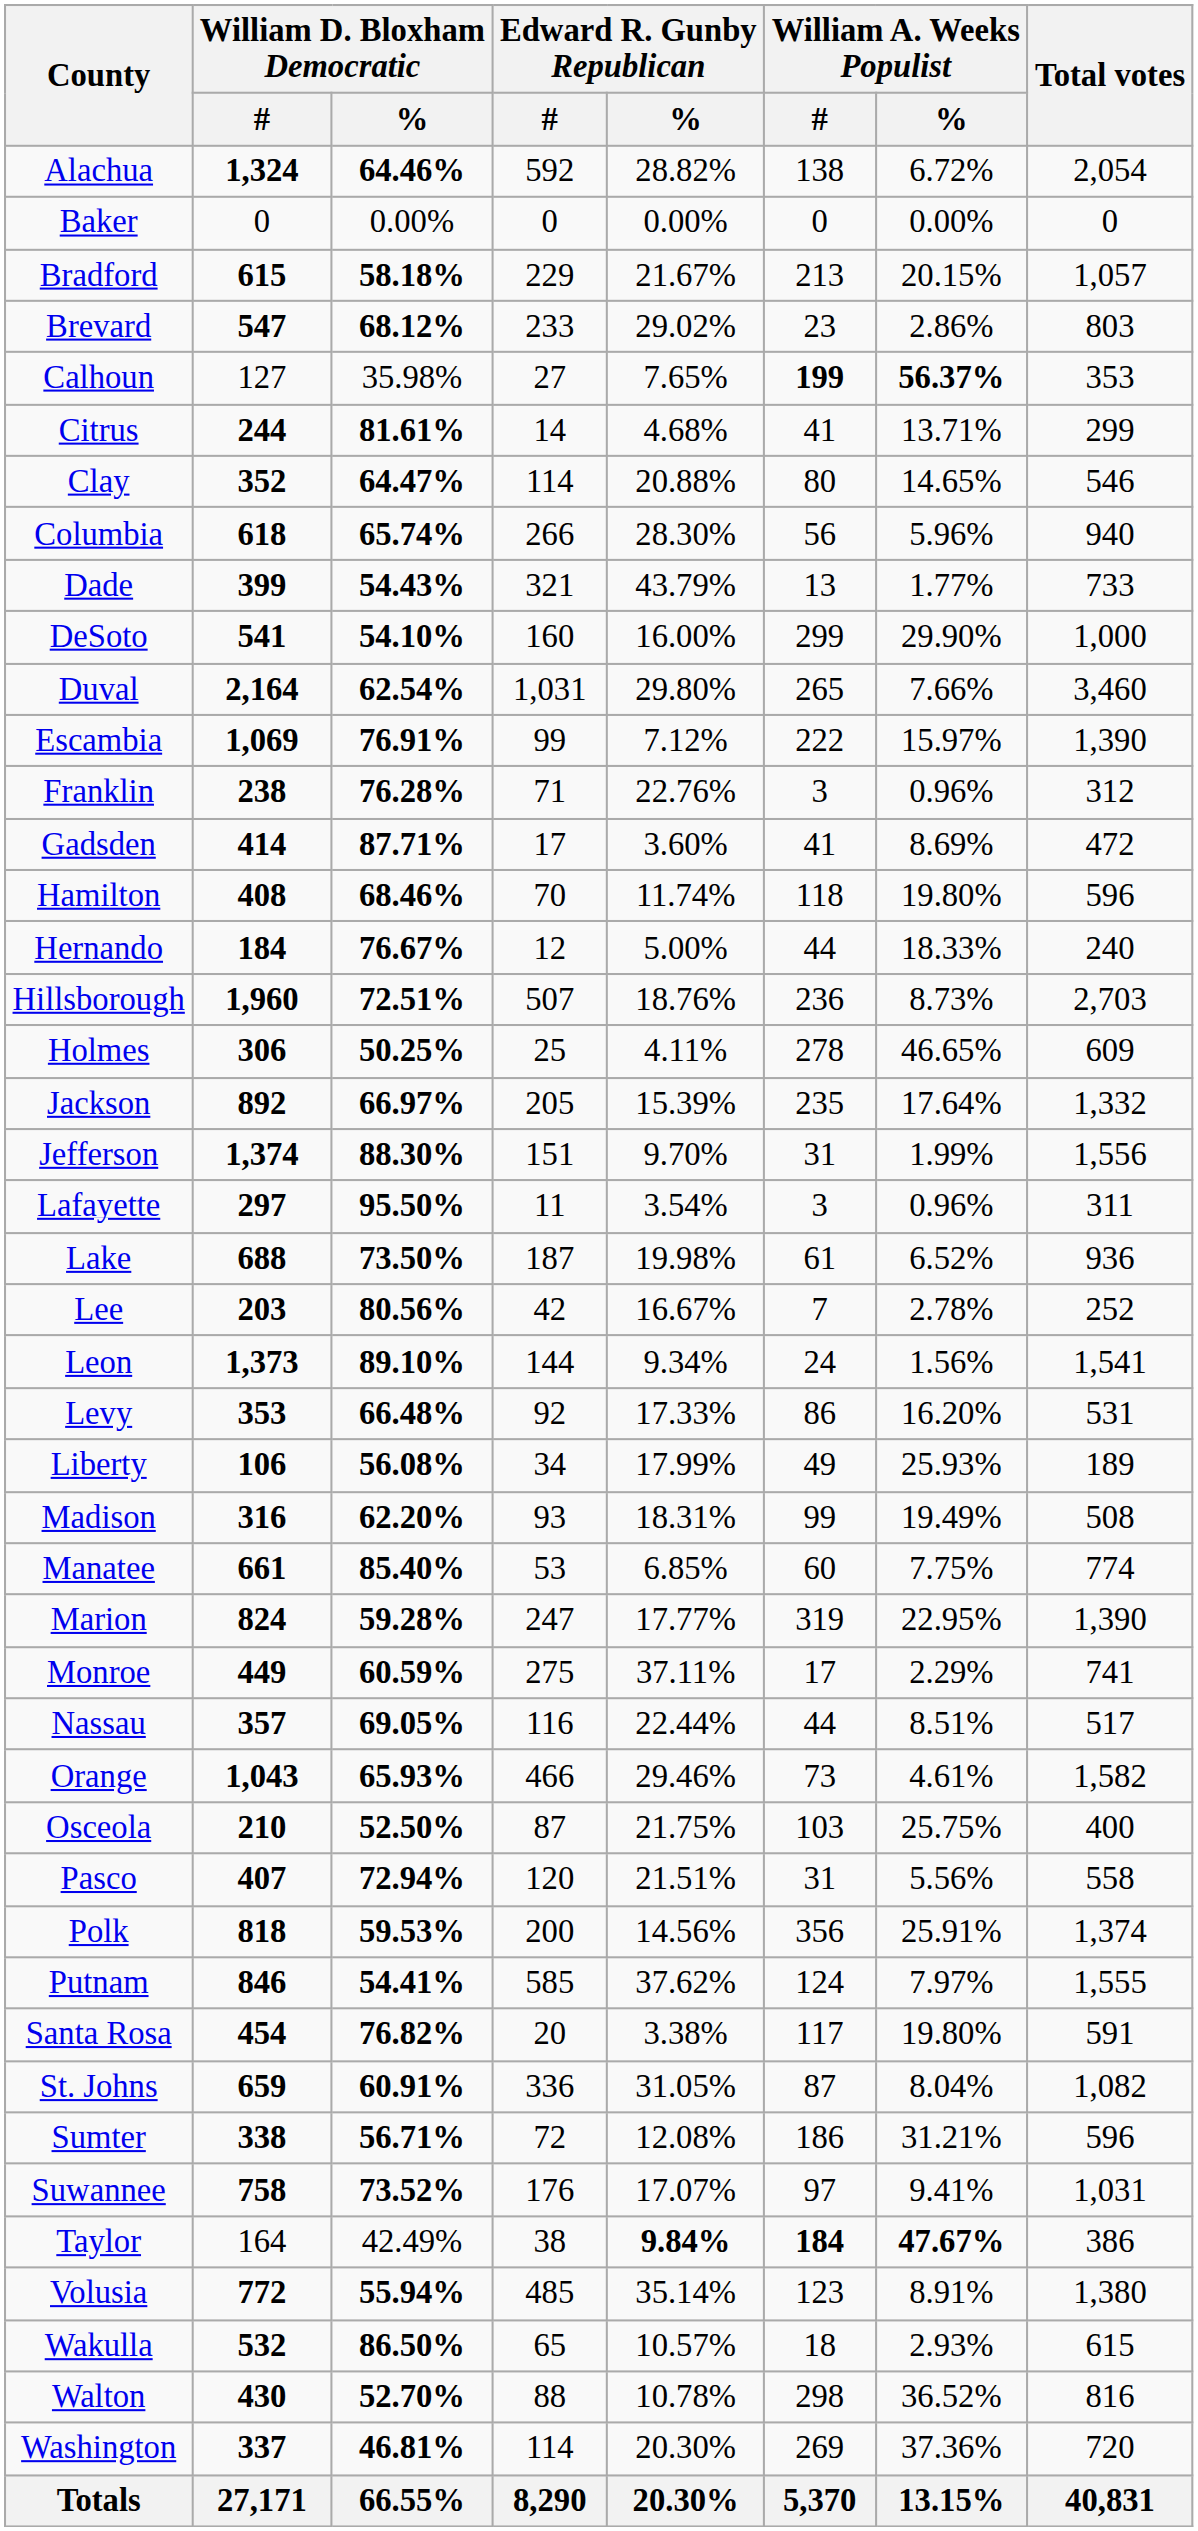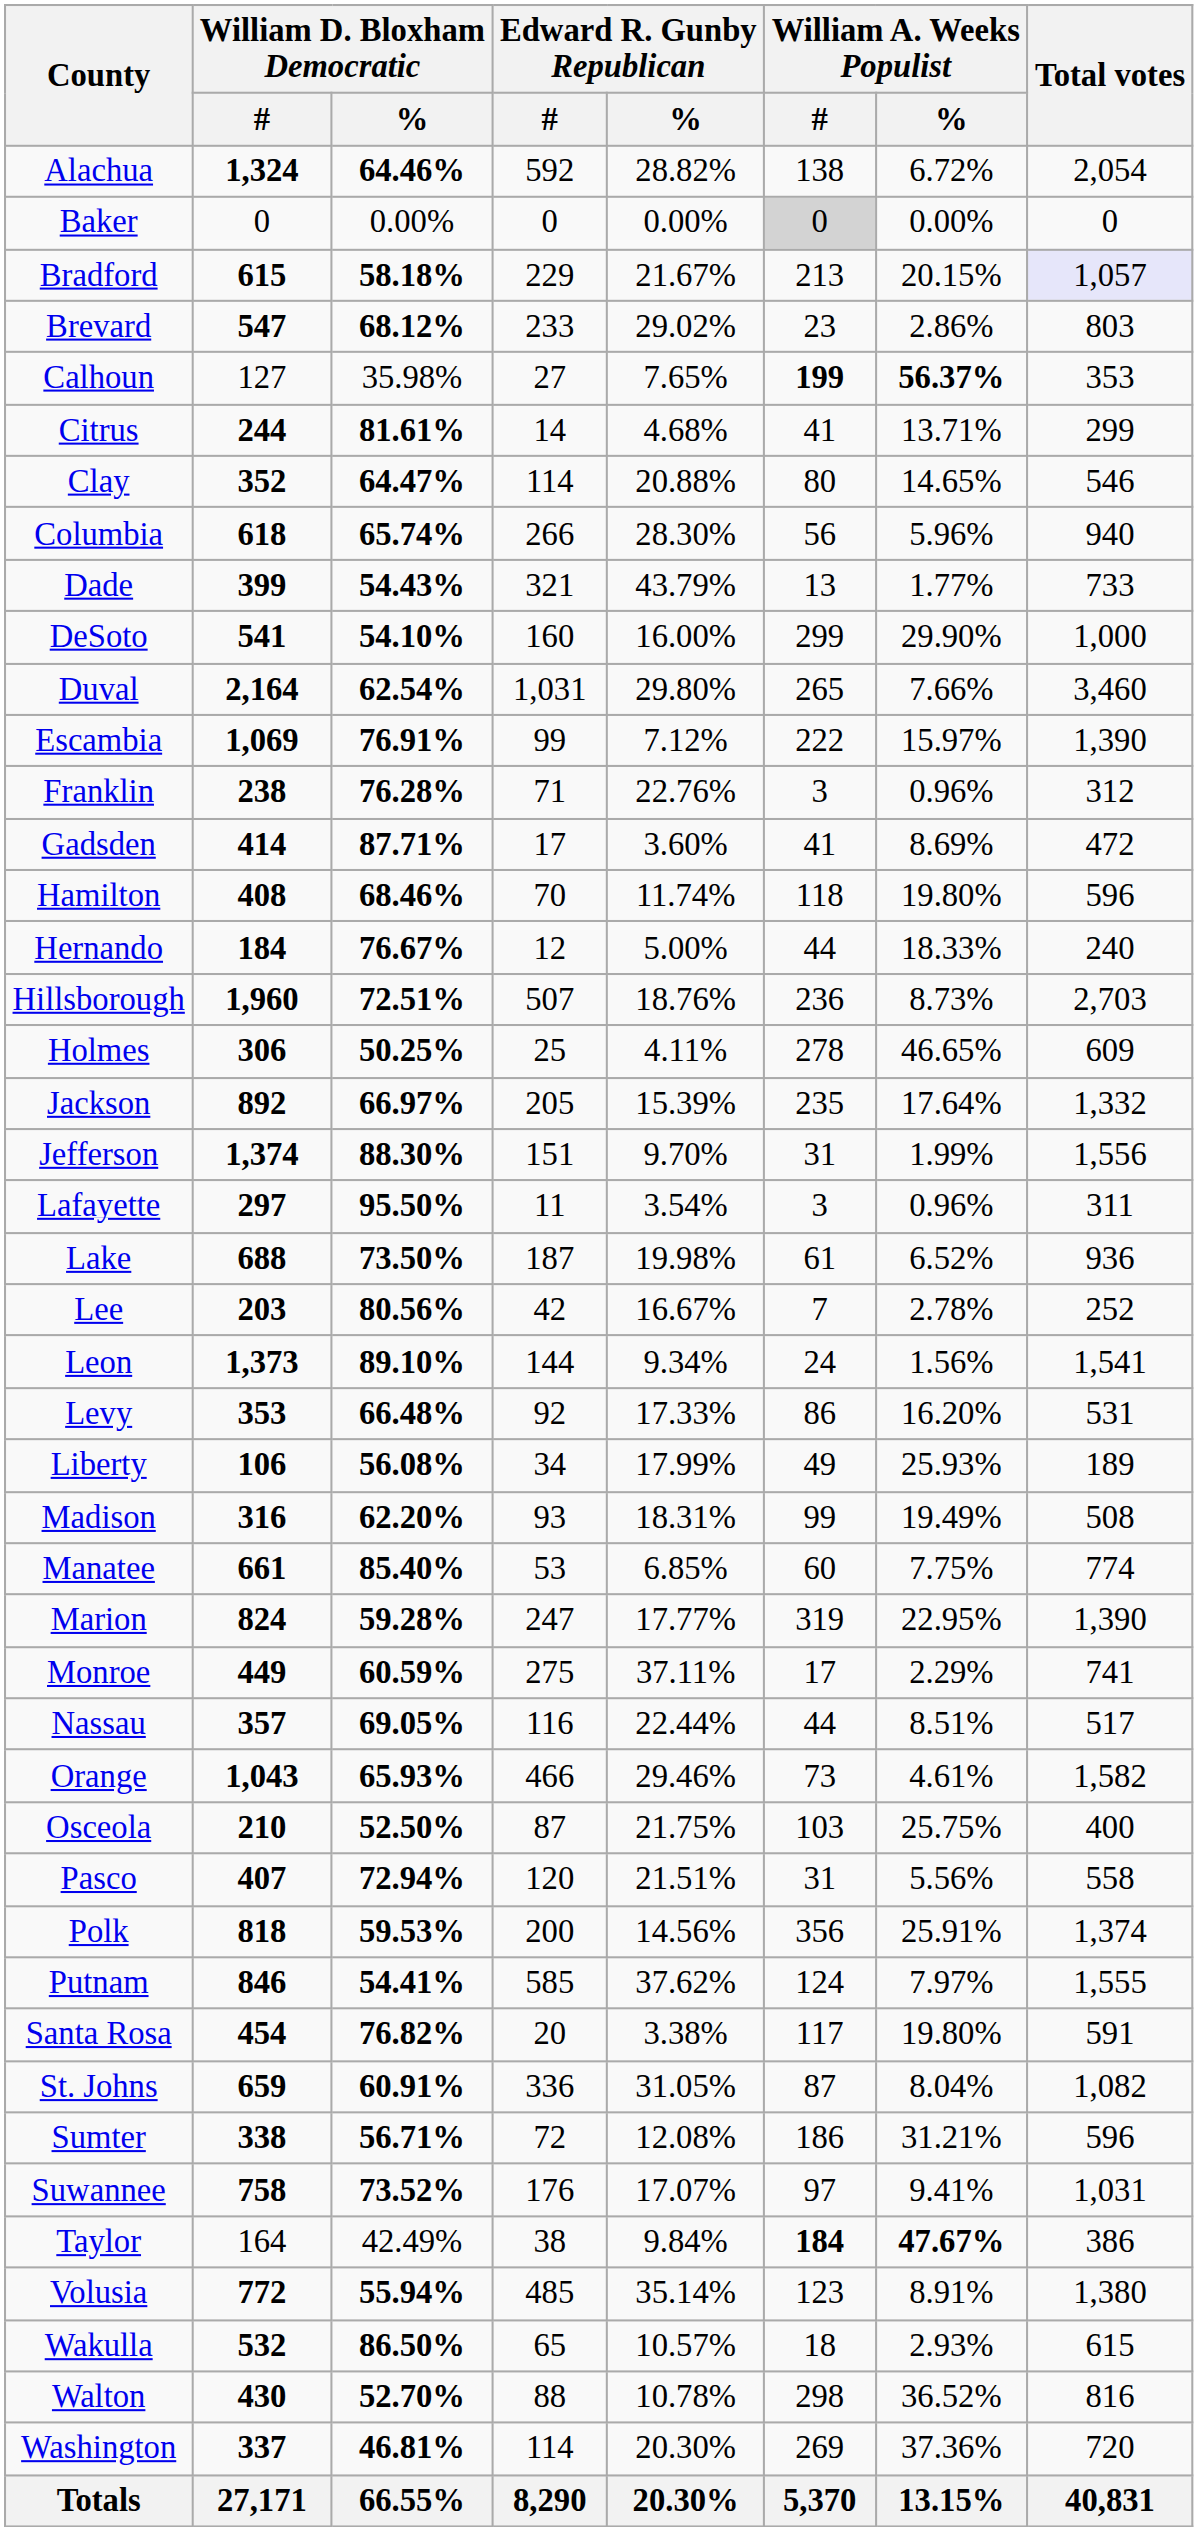(820, 222) no background -> (820, 222) lightgrey background
(1110, 274) no background -> (1110, 274) lavender background
(686, 2241) bold -> (686, 2241) normal
